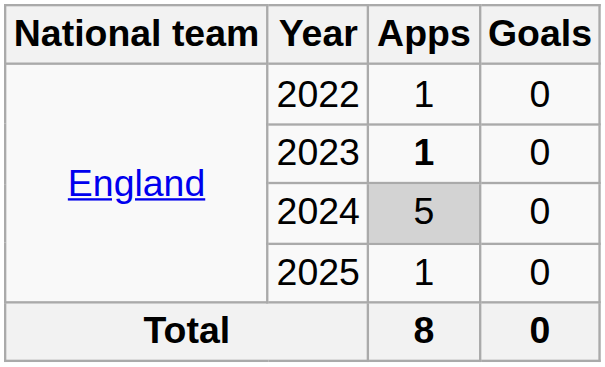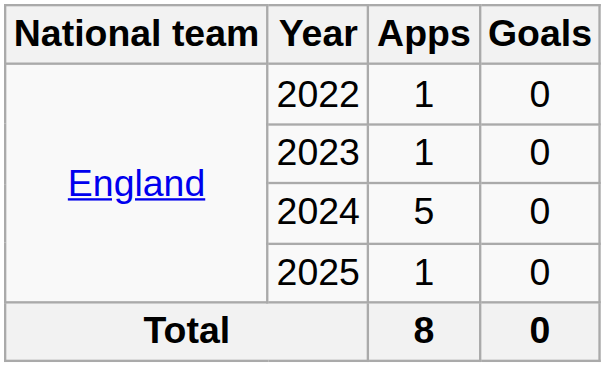(424, 152) bold -> (424, 152) normal
(424, 212) lightgrey background -> (424, 212) no background
